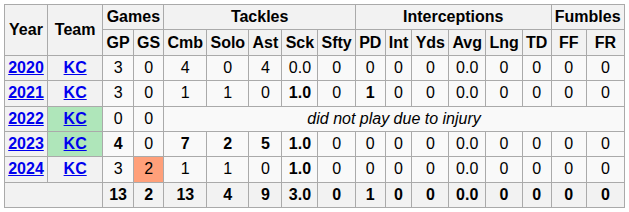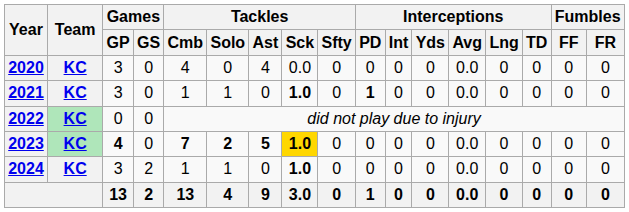(300, 144) no background -> (300, 144) gold background
(149, 169) lightsalmon background -> (149, 169) no background
